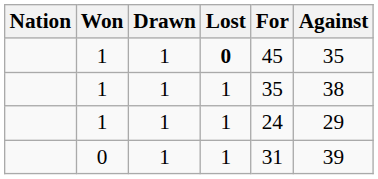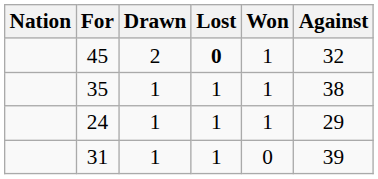columns swapped: (102, 21) <-> (272, 21)
(165, 55) 1 -> (155, 55) 2
(334, 55) 35 -> (334, 55) 32
